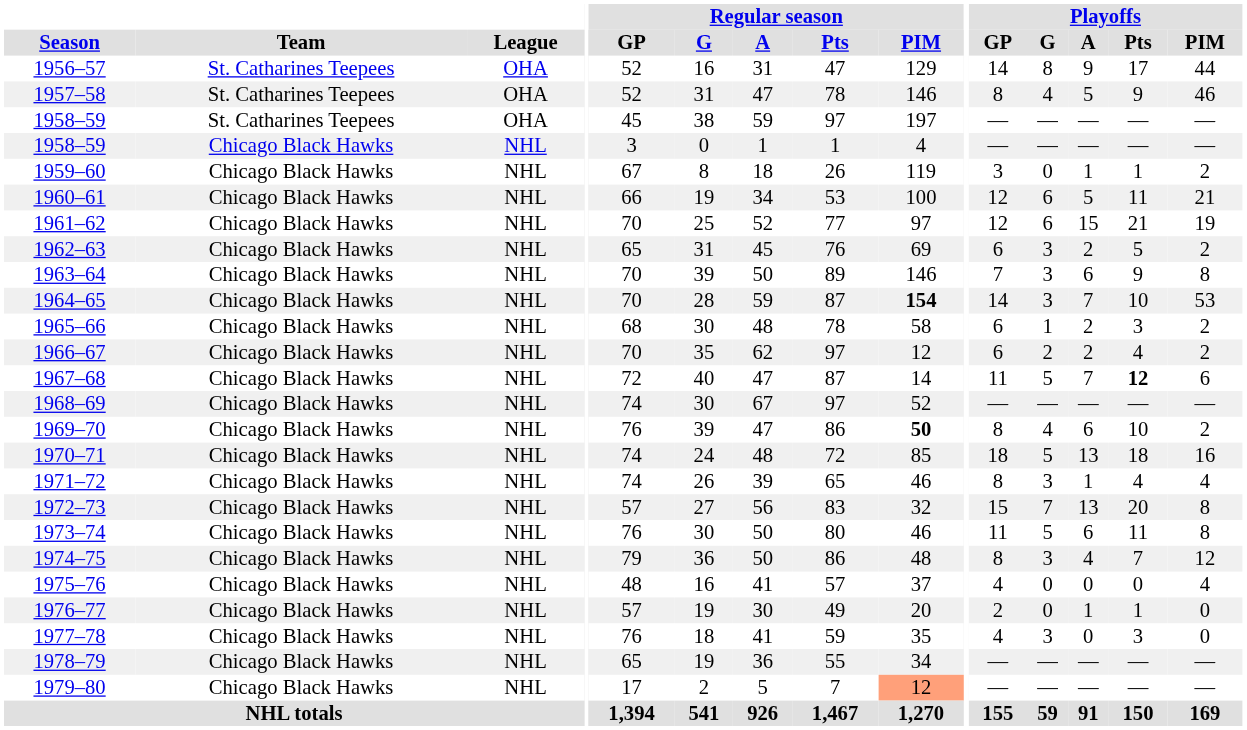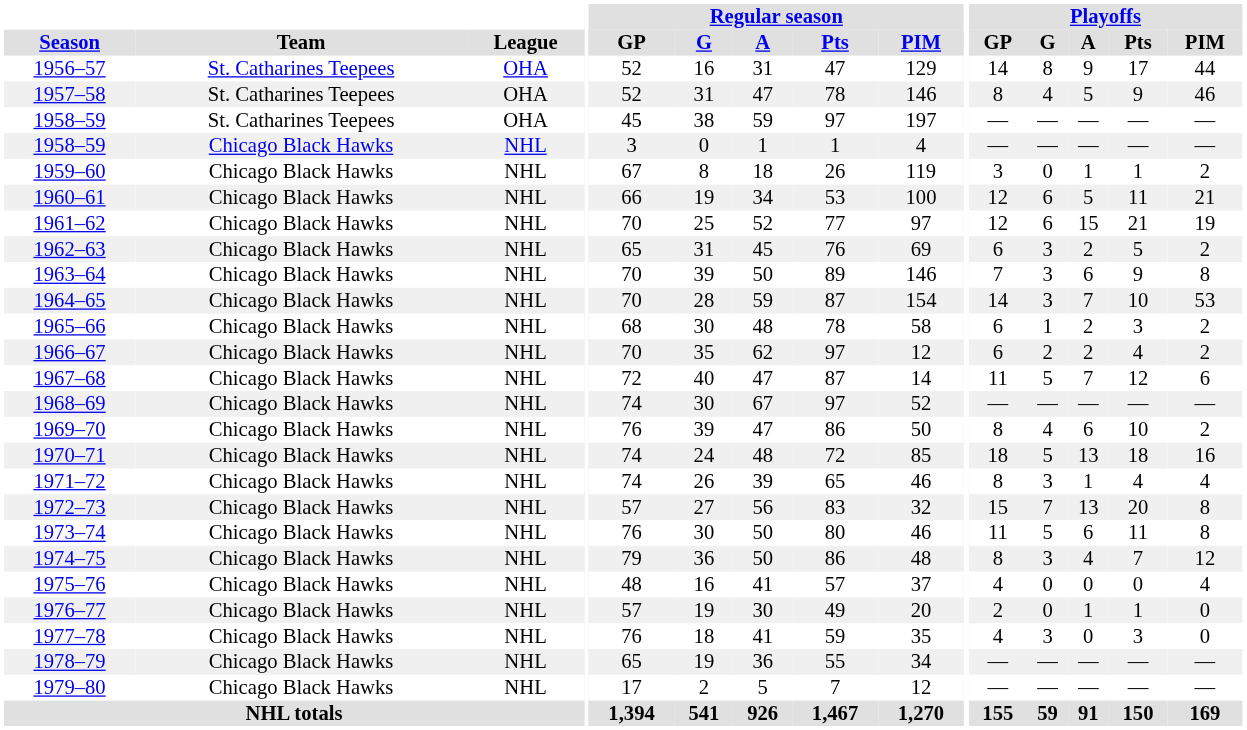(921, 300) bold -> (921, 300) normal
(1138, 377) bold -> (1138, 377) normal
(921, 429) bold -> (921, 429) normal
(921, 687) lightsalmon background -> (921, 687) no background
